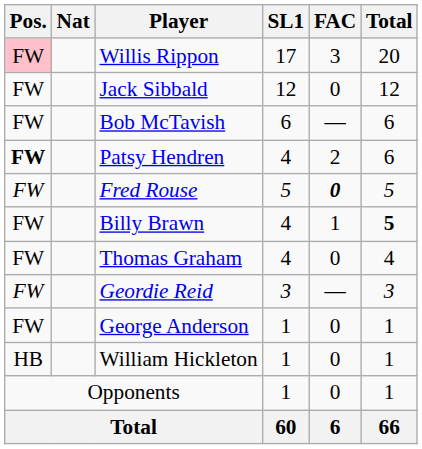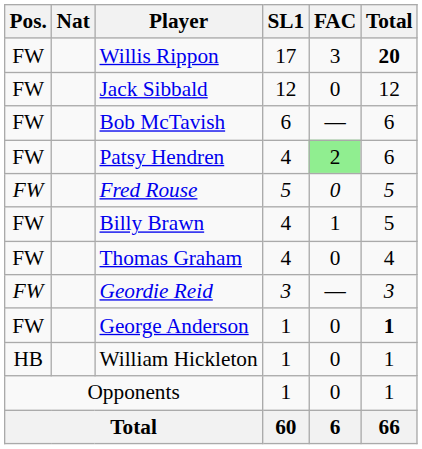(28, 55) pink background -> (28, 55) no background
(389, 55) normal -> (389, 55) bold
(28, 156) bold -> (28, 156) normal
(335, 156) no background -> (335, 156) lightgreen background
(335, 190) bold -> (335, 190) normal
(389, 223) bold -> (389, 223) normal
(389, 325) normal -> (389, 325) bold
